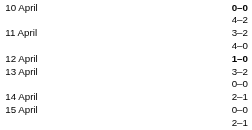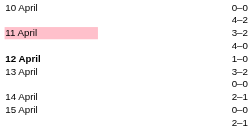(240, 7) bold -> (240, 7) normal
(21, 33) no background -> (21, 33) pink background
(21, 58) normal -> (23, 58) bold
(240, 58) bold -> (240, 58) normal
